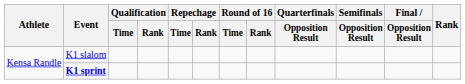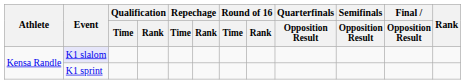(86, 55) no background -> (86, 55) lavender background
(86, 71) bold -> (84, 71) normal
